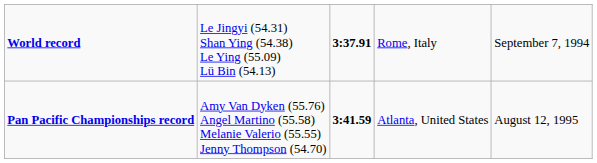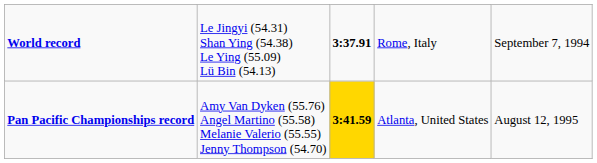(352, 119) no background -> (352, 119) gold background
